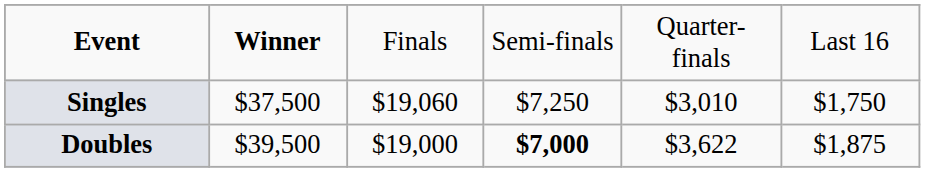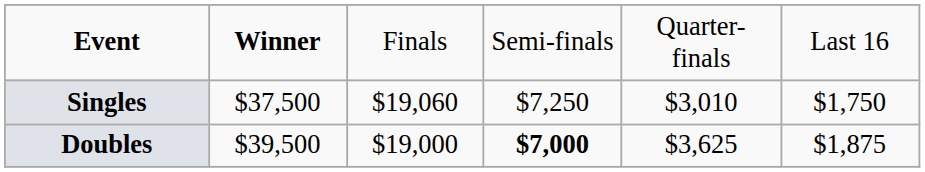(701, 145) $3,622 -> (701, 145) $3,625
